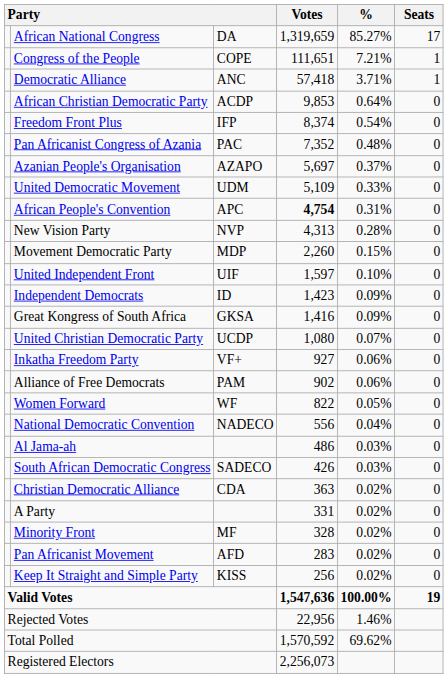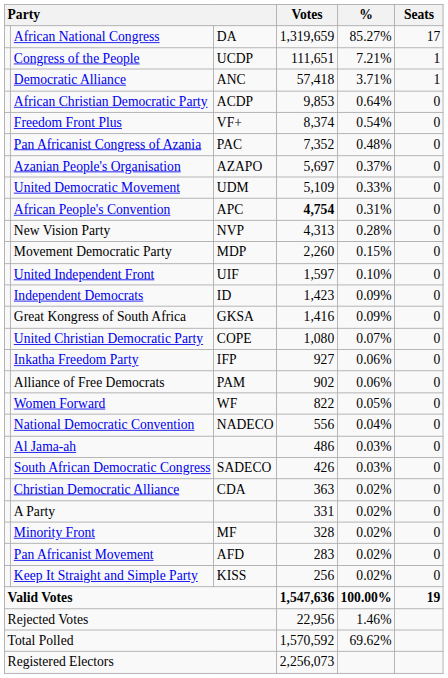(234, 58) COPE -> (235, 58) UCDP
(227, 123) IFP -> (229, 123) VF+
(235, 338) UCDP -> (234, 338) COPE
(229, 360) VF+ -> (227, 360) IFP
